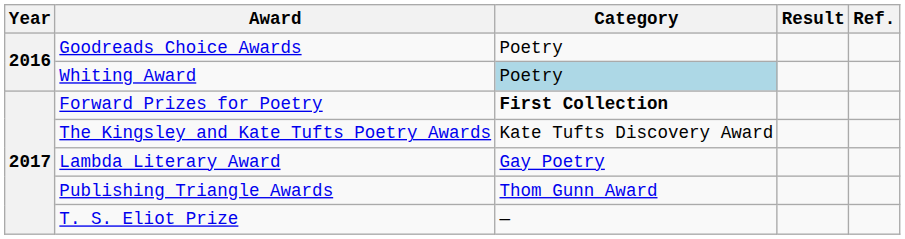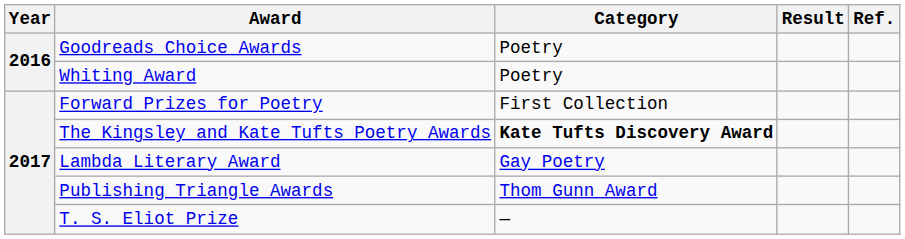(531, 76) lightblue background -> (531, 76) no background
(584, 105) bold -> (584, 105) normal
(636, 133) normal -> (636, 133) bold
